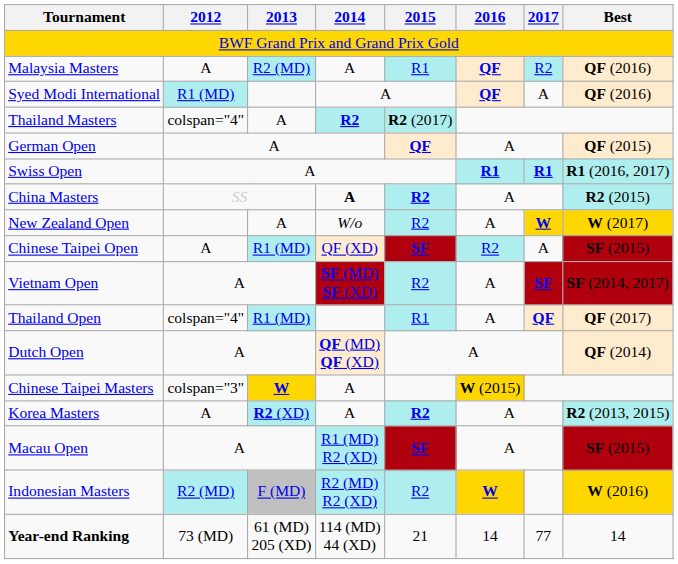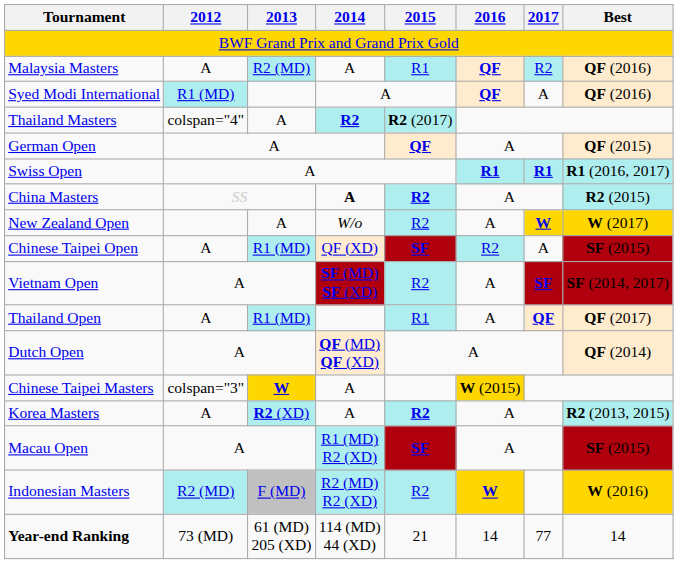(206, 318) colspan="4" -> (206, 318) A
